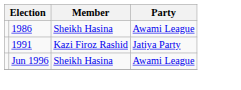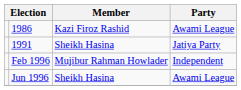(83, 28) Sheikh Hasina -> (92, 28) Kazi Firoz Rashid
(91, 45) Kazi Firoz Rashid -> (84, 45) Sheikh Hasina
+ row: (31, 61)
